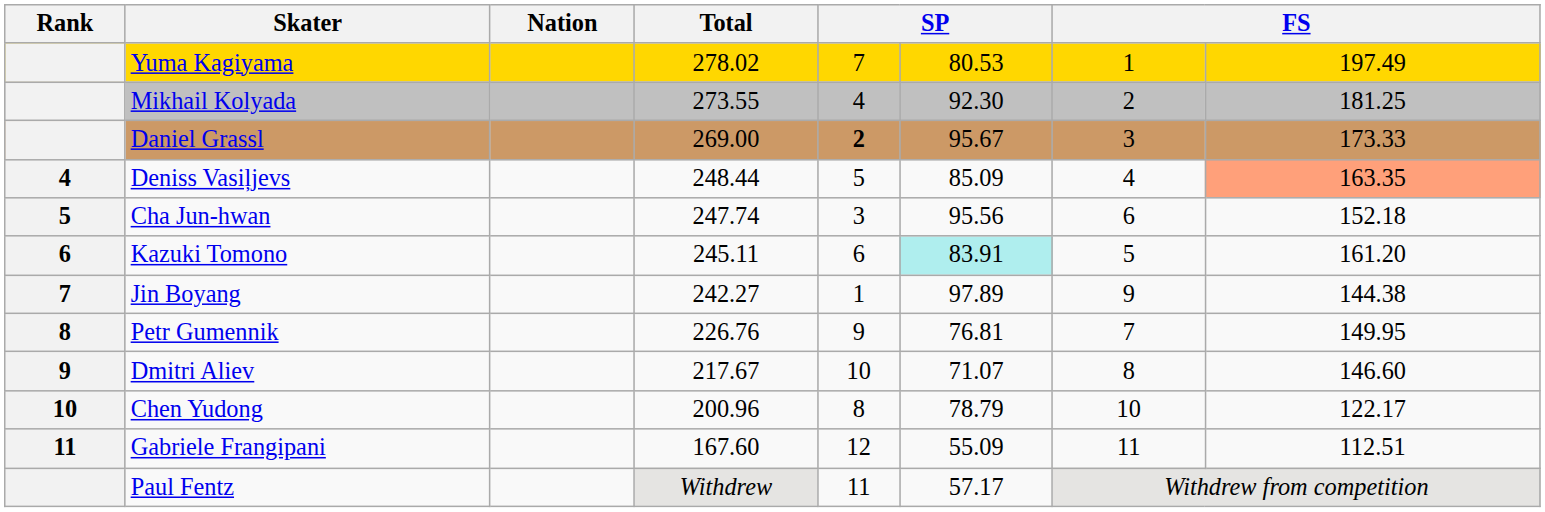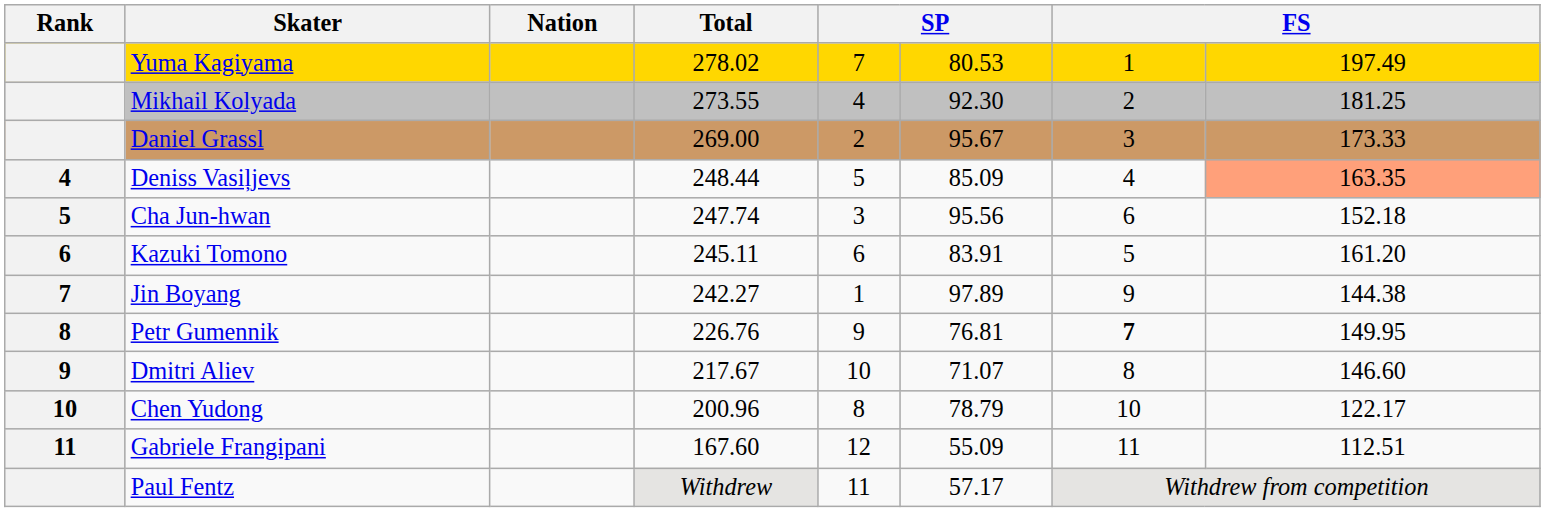(859, 139) bold -> (859, 139) normal
(976, 255) paleturquoise background -> (976, 255) no background
(1129, 332) normal -> (1129, 332) bold
